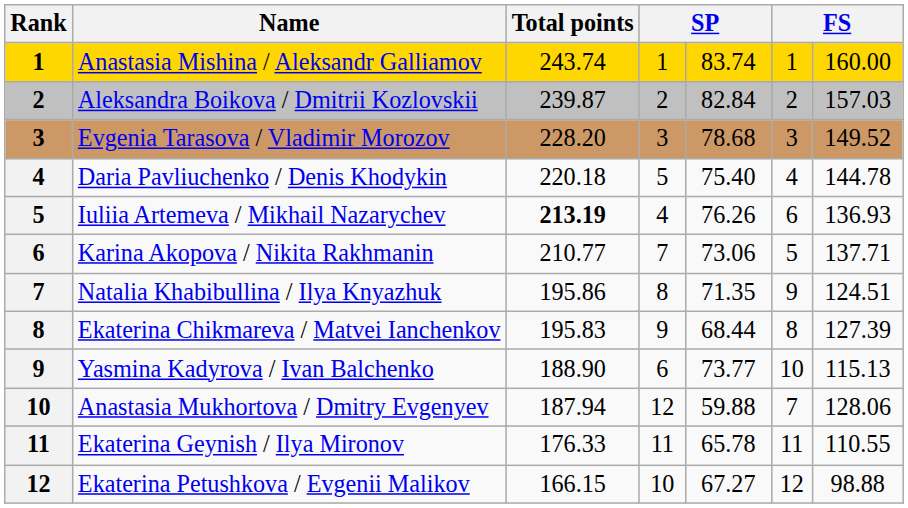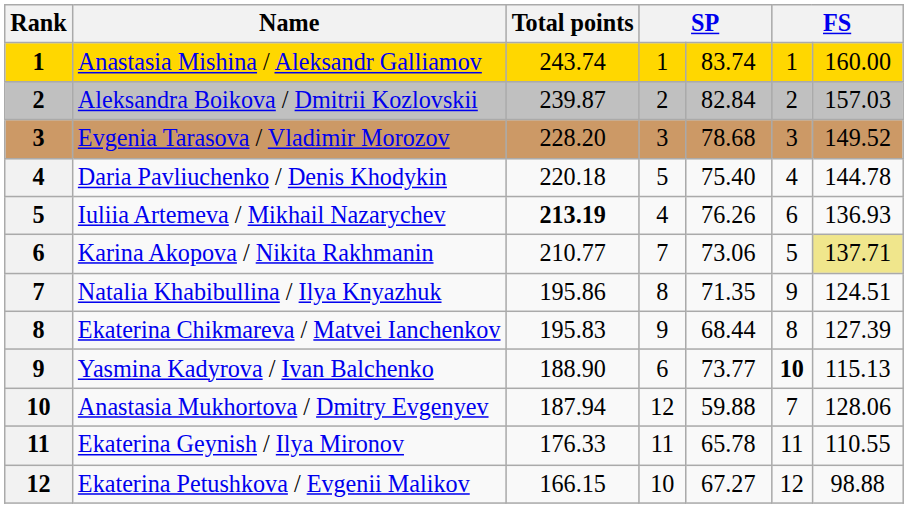(858, 253) no background -> (858, 253) khaki background
(792, 368) normal -> (792, 368) bold
